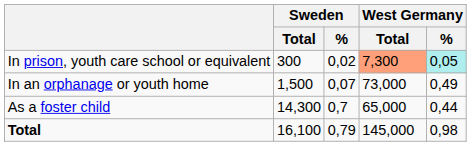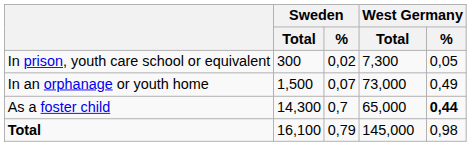(380, 61) lightsalmon background -> (380, 61) no background
(444, 61) paleturquoise background -> (444, 61) no background
(444, 107) normal -> (444, 107) bold
